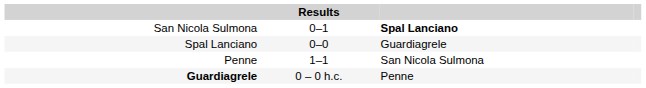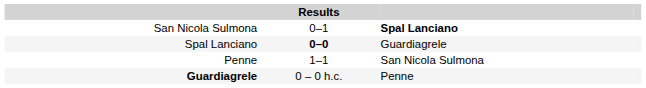(319, 44) normal -> (319, 44) bold
